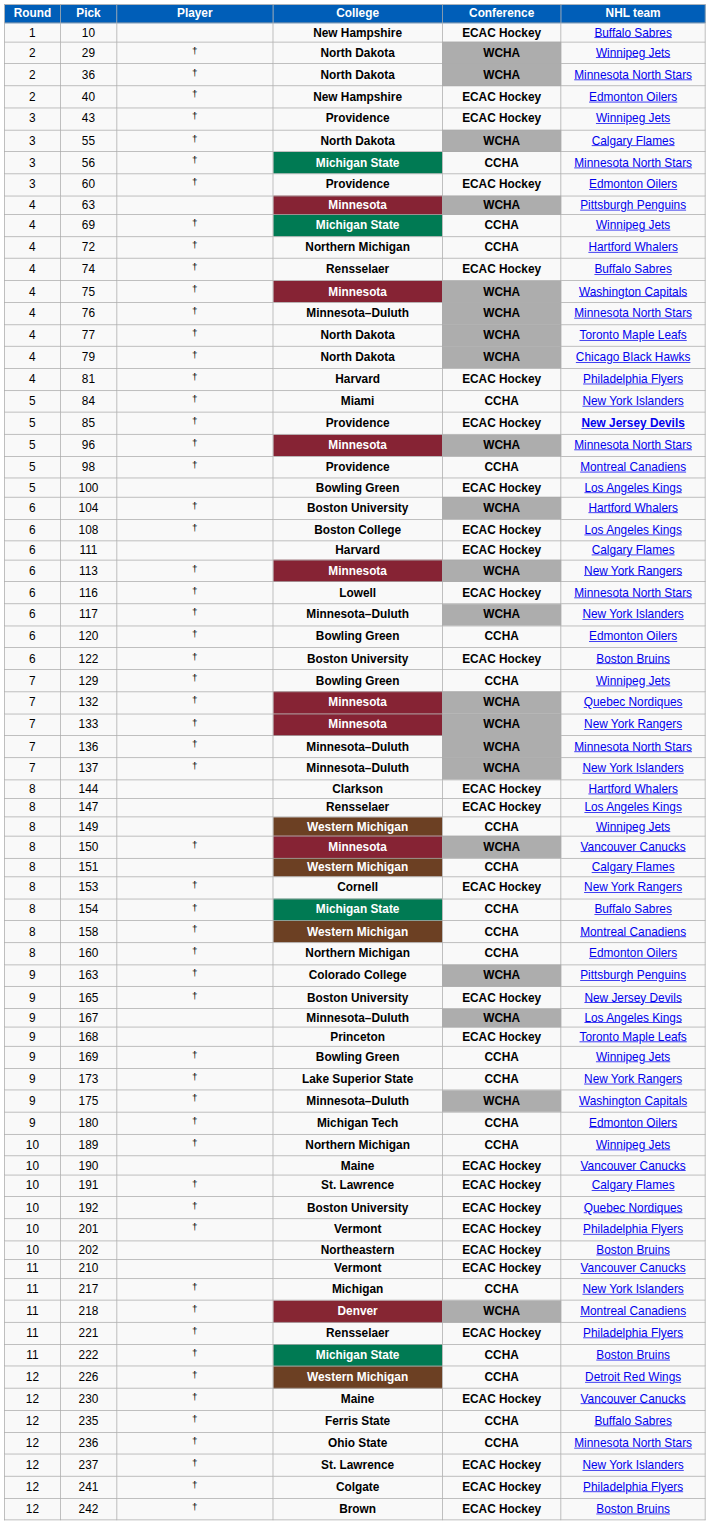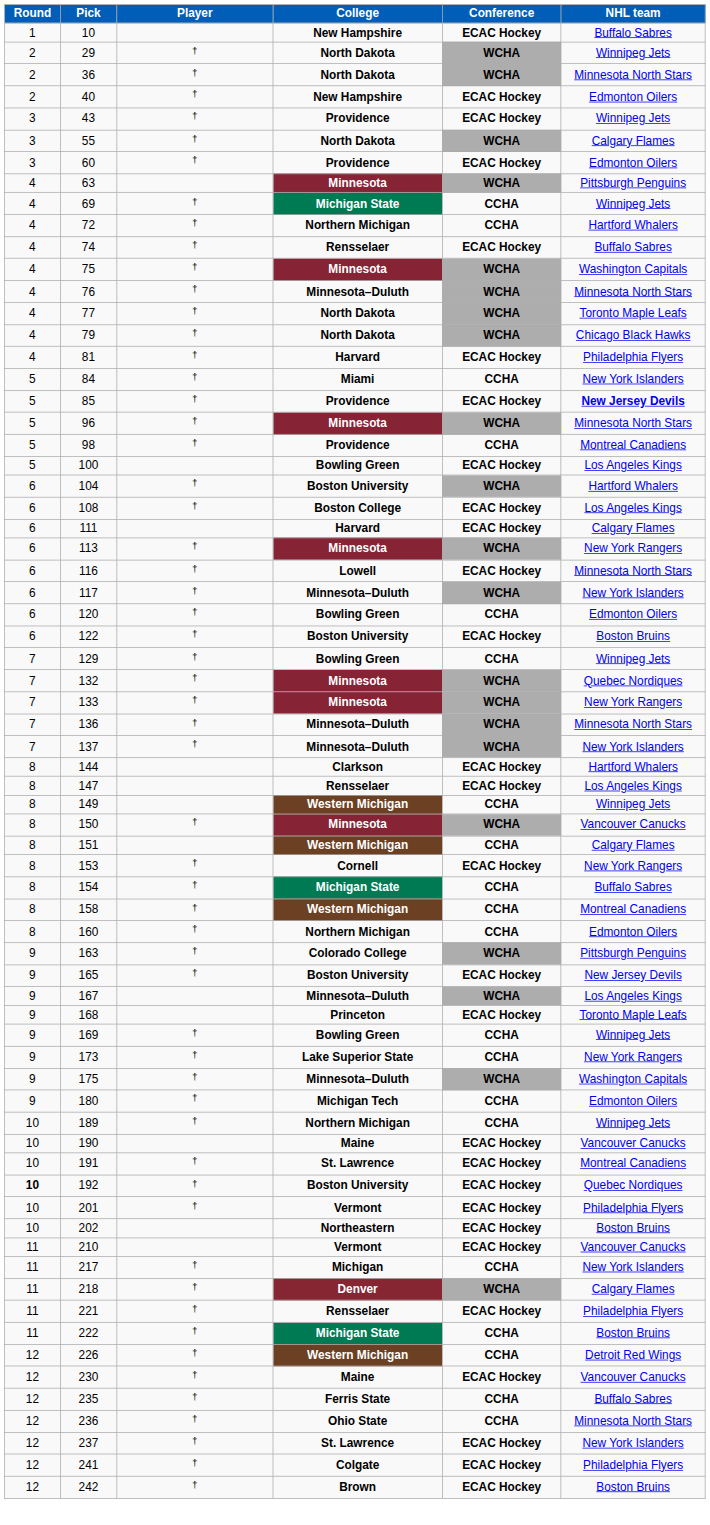- row: (88, 162)
(633, 1185) Calgary Flames -> (633, 1163) Montreal Canadiens
(32, 1207) normal -> (32, 1185) bold
(633, 1311) Montreal Canadiens -> (633, 1289) Calgary Flames
